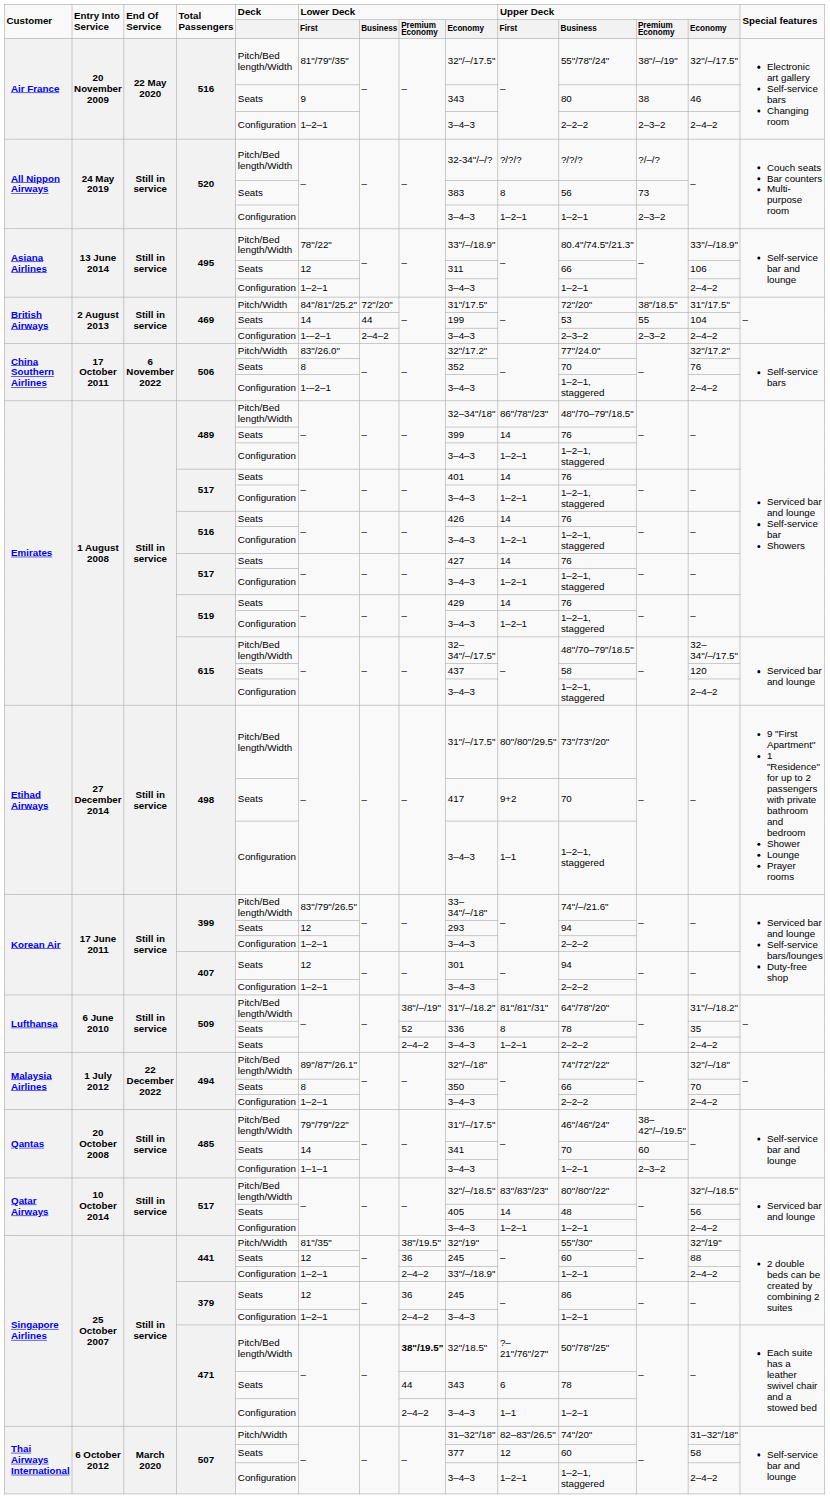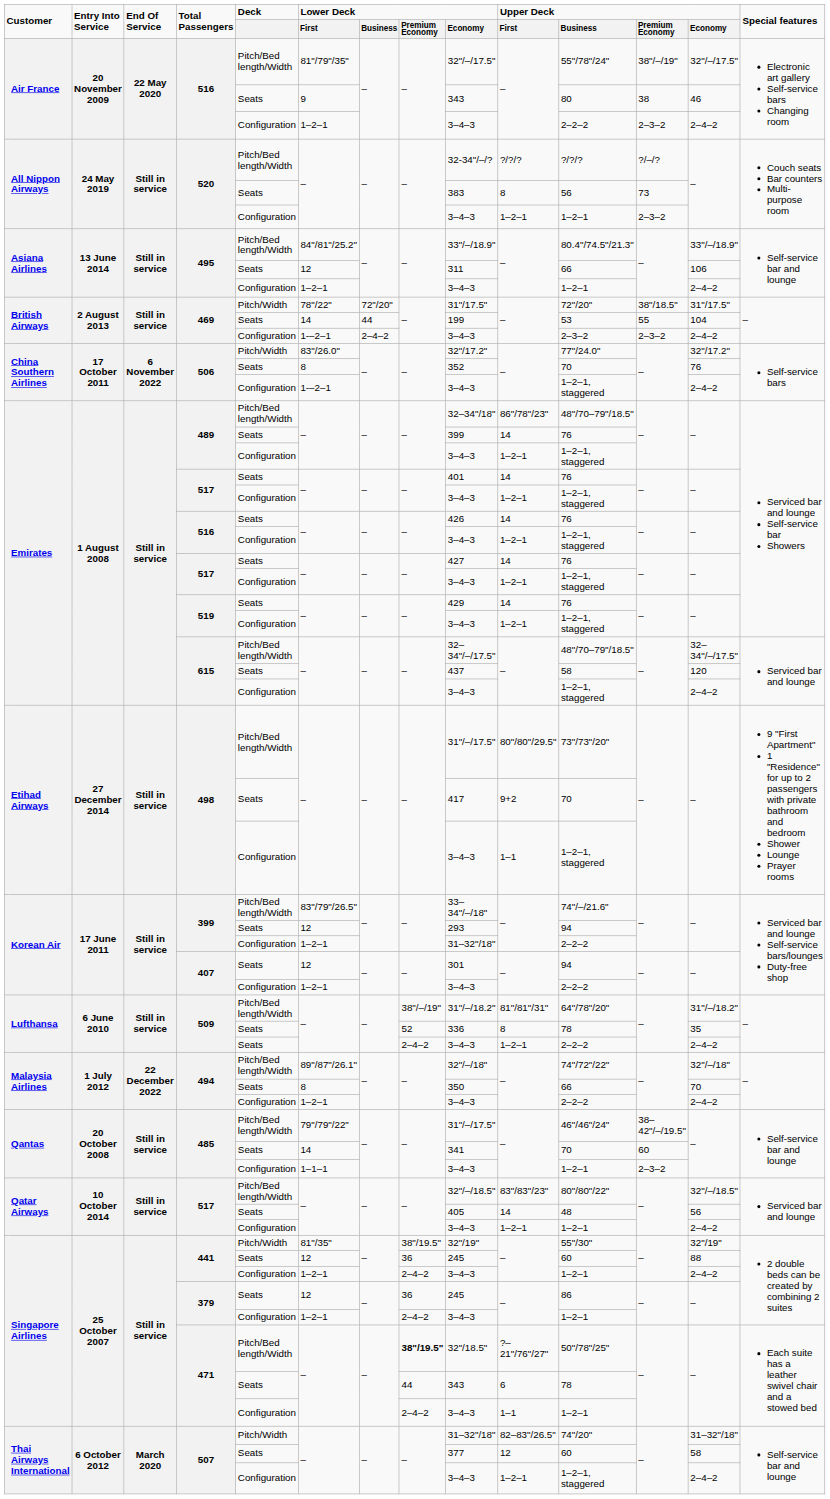(316, 244) 78"/22" -> (329, 244) 84"/81"/25.2"
(329, 304) 84"/81"/25.2" -> (316, 304) 78"/22"
(461, 943) 3–4–3 -> (472, 943) 31–32"/18"
(472, 1274) 33"/–/18.9" -> (461, 1274) 3–4–3
